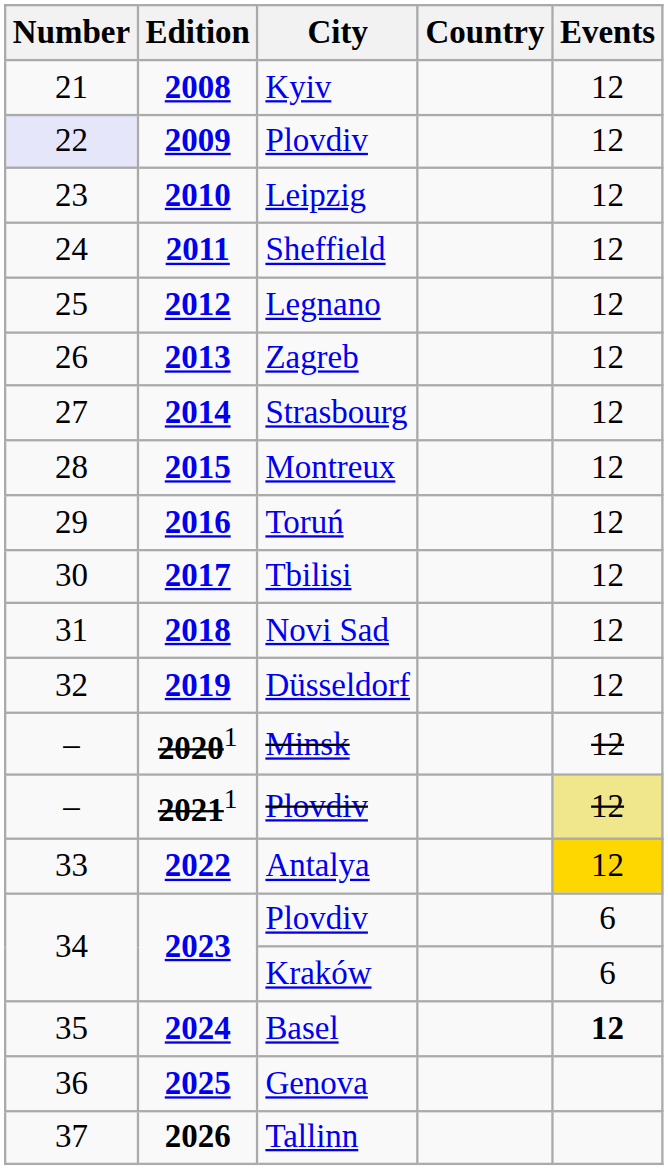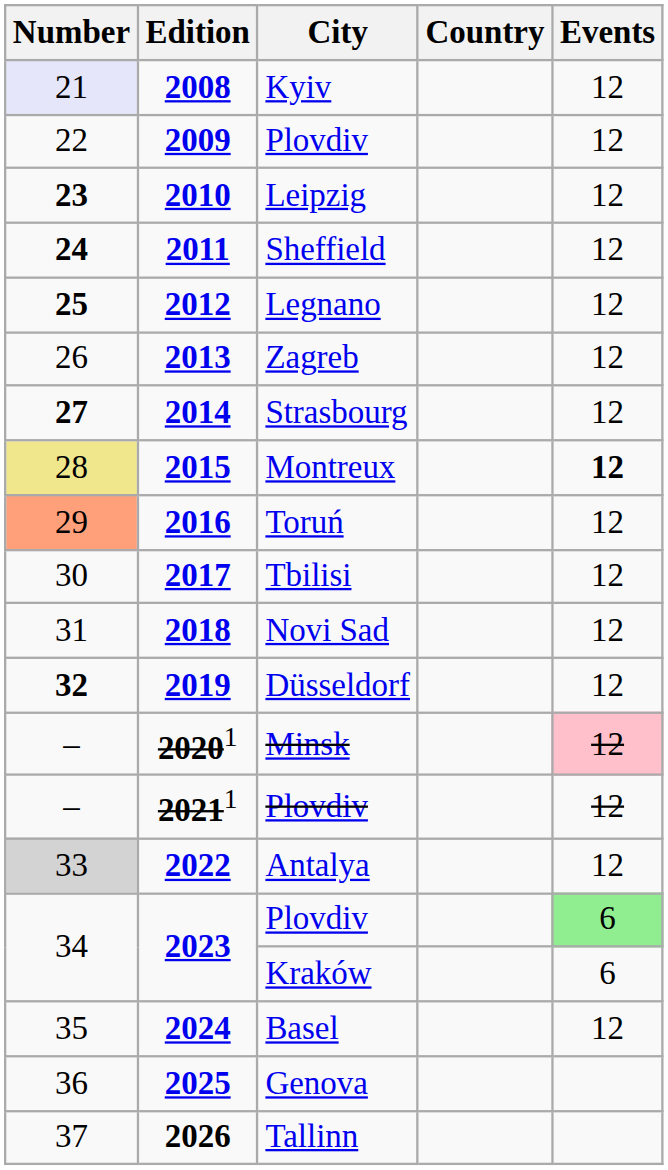(71, 86) no background -> (71, 86) lavender background
(71, 140) lavender background -> (71, 140) no background
(71, 195) normal -> (71, 195) bold
(71, 249) normal -> (71, 249) bold
(71, 304) normal -> (71, 304) bold
(71, 412) normal -> (71, 412) bold
(71, 467) no background -> (71, 467) khaki background
(608, 467) normal -> (608, 467) bold
(71, 521) no background -> (71, 521) lightsalmon background
(71, 684) normal -> (71, 684) bold
(608, 743) no background -> (608, 743) pink background
(608, 806) khaki background -> (608, 806) no background
(71, 865) no background -> (71, 865) lightgrey background
(608, 865) gold background -> (608, 865) no background
(608, 919) no background -> (608, 919) lightgreen background
(608, 1028) bold -> (608, 1028) normal
